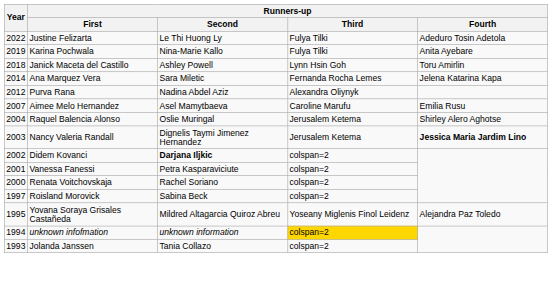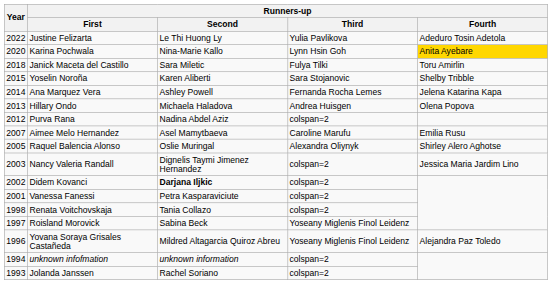(309, 38) Fulya Tilki -> (318, 38) Yulia Pavlikova
(16, 51) 2019 -> (16, 51) 2020
(309, 51) Fulya Tilki -> (318, 51) Lynn Hsin Goh
(446, 51) no background -> (446, 51) gold background
(186, 65) Ashley Powell -> (182, 65) Sara Miletic
(318, 65) Lynn Hsin Goh -> (309, 65) Fulya Tilki
+ row: (58, 78)
(182, 78) Sara Miletic -> (186, 92) Ashley Powell
+ row: (53, 105)
(324, 92) Alexandra Oliynyk -> (309, 119) colspan=2
(16, 119) 2004 -> (16, 146) 2005
(325, 119) Jerusalem Ketema -> (324, 146) Alexandra Oliynyk
(325, 137) Jerusalem Ketema -> (309, 164) colspan=2
(473, 137) bold -> (469, 164) normal
(16, 182) 2000 -> (16, 209) 1998
(189, 182) Rachel Soriano -> (185, 209) Tania Collazo
(309, 196) colspan=2 -> (349, 223) Yoseany Miglenis Finol Leidenz
(16, 214) 1995 -> (16, 241) 1996
(309, 232) gold background -> (309, 259) no background
(185, 246) Tania Collazo -> (189, 273) Rachel Soriano
